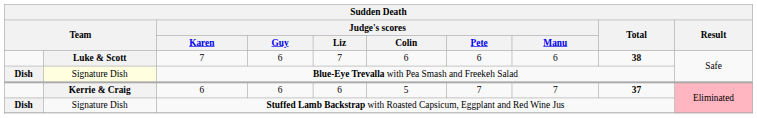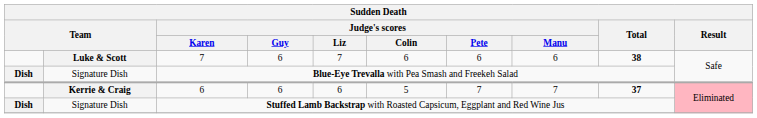(100, 74) lightyellow background -> (100, 74) no background
